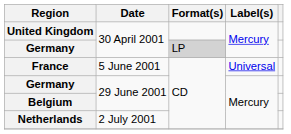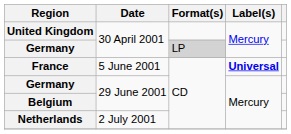(252, 66) normal -> (254, 66) bold
